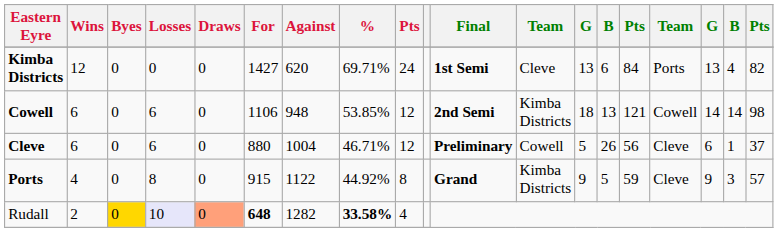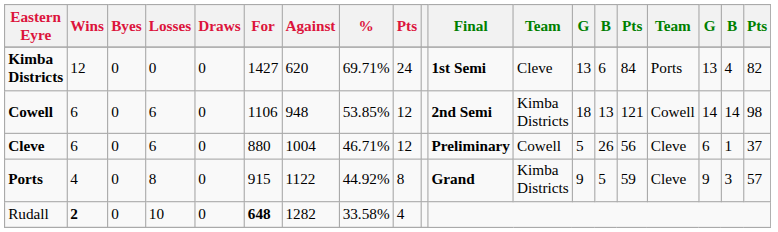(74, 213) normal -> (74, 213) bold
(115, 213) gold background -> (115, 213) no background
(156, 213) lavender background -> (156, 213) no background
(202, 213) lightsalmon background -> (202, 213) no background
(367, 213) bold -> (366, 213) normal
